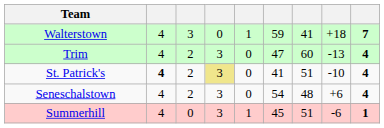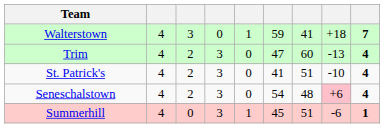(161, 73) bold -> (161, 73) normal
(220, 73) khaki background -> (220, 73) no background
(336, 93) no background -> (336, 93) pink background
